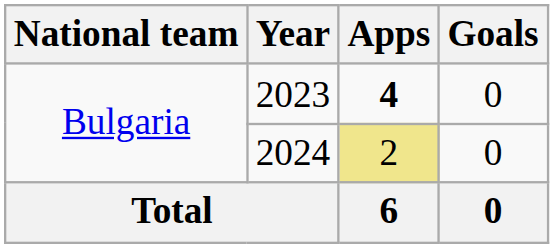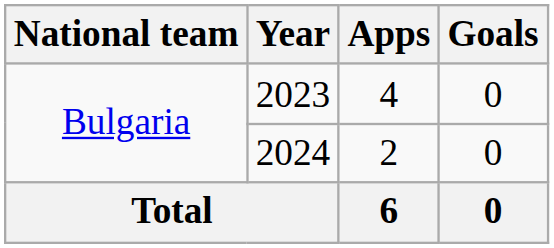(389, 93) bold -> (389, 93) normal
(389, 152) khaki background -> (389, 152) no background
